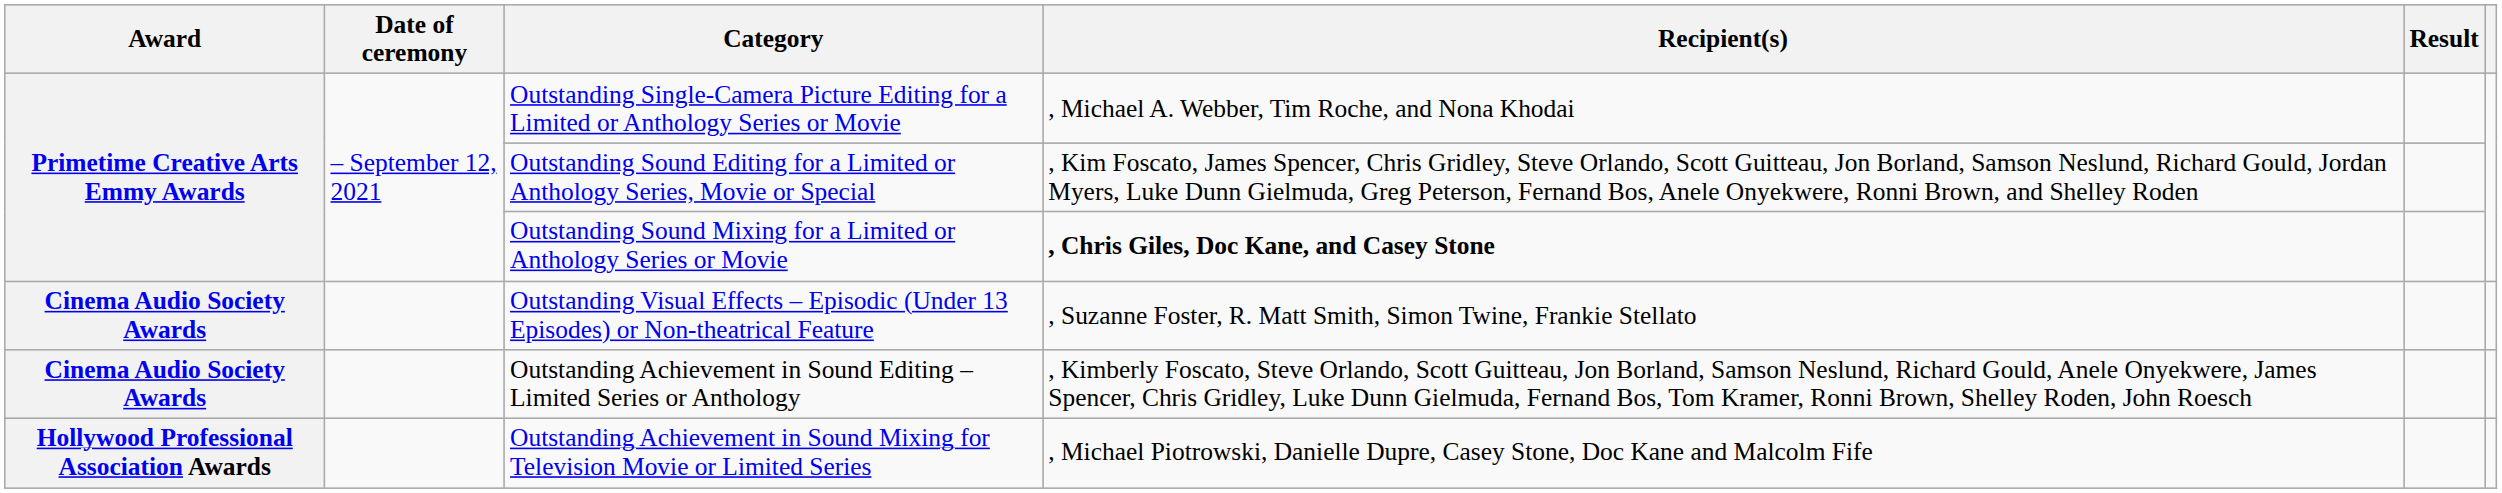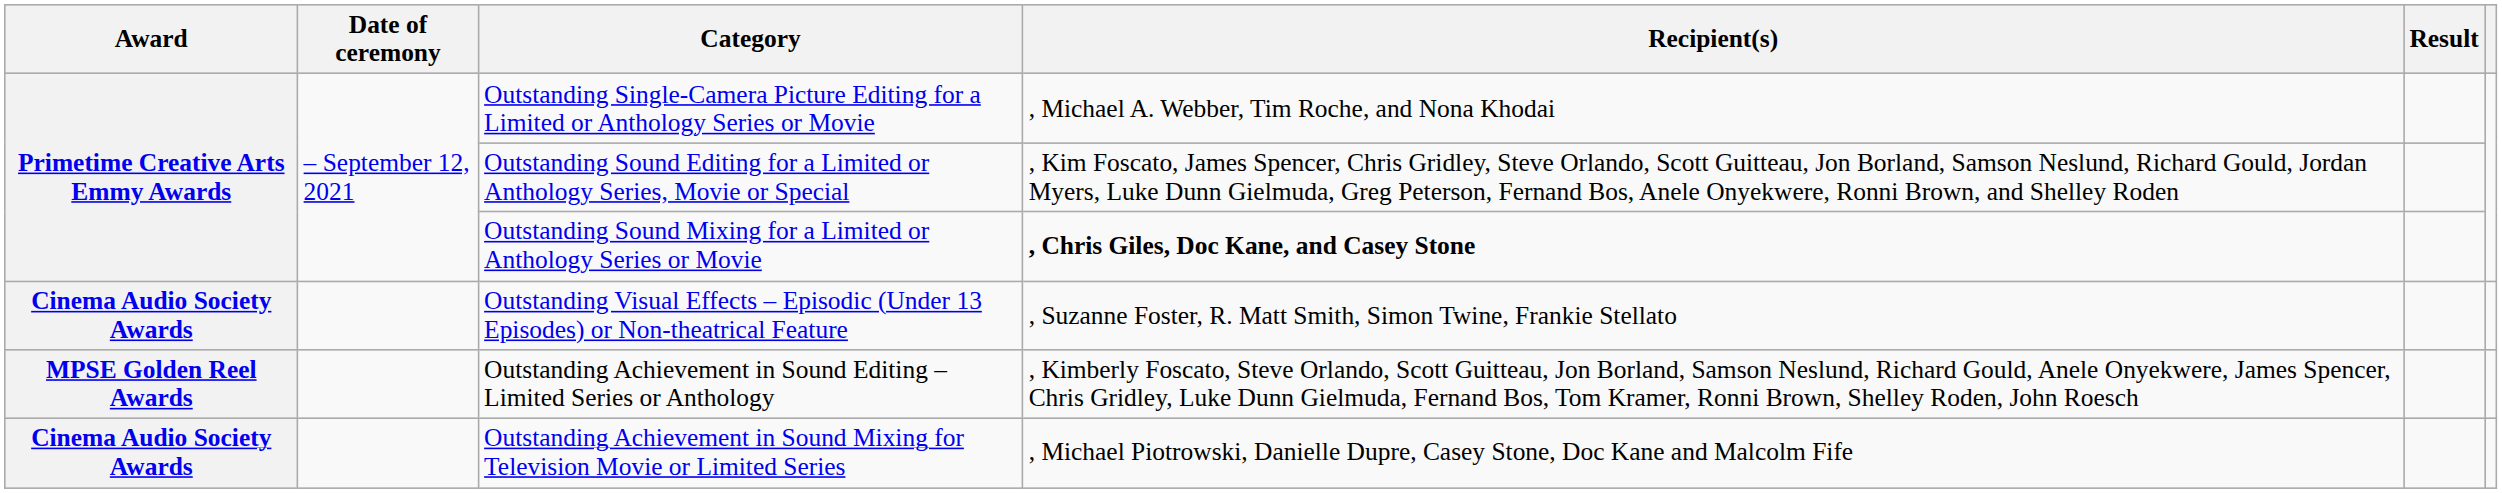(165, 383) Cinema Audio Society Awards -> (151, 383) MPSE Golden Reel Awards
(165, 452) Hollywood Professional Association Awards -> (151, 452) Cinema Audio Society Awards
